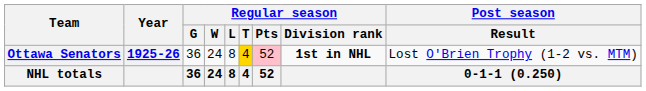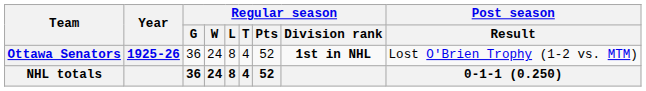(246, 56) gold background -> (246, 56) no background
(267, 56) pink background -> (267, 56) no background
